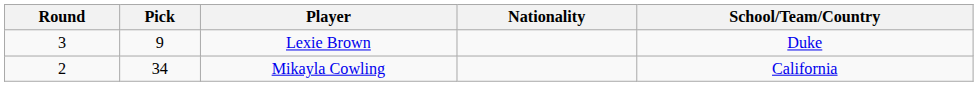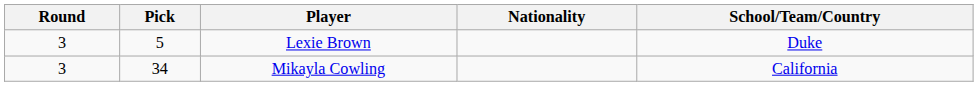(160, 42) 9 -> (160, 42) 5
(62, 68) 2 -> (62, 68) 3
